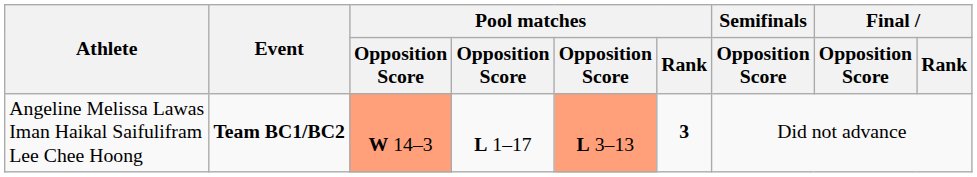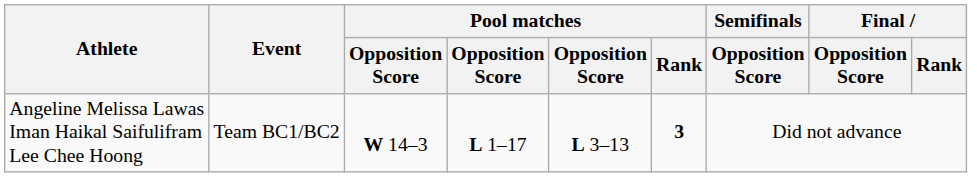(279, 132) bold -> (277, 132) normal
(401, 144) lightsalmon background -> (396, 144) no background
(605, 144) lightsalmon background -> (600, 144) no background
